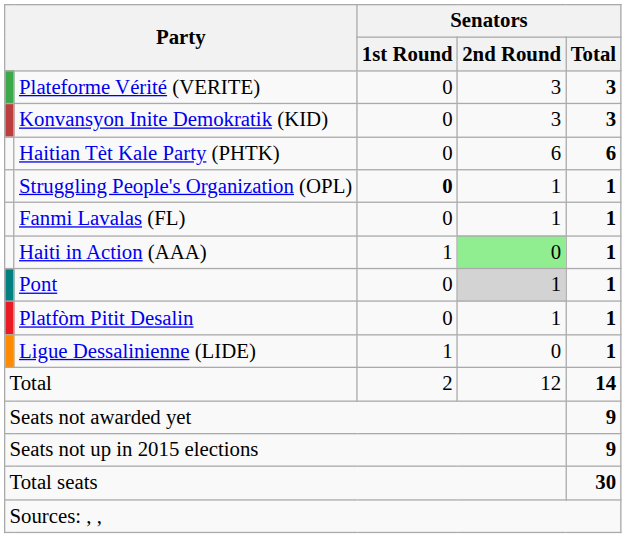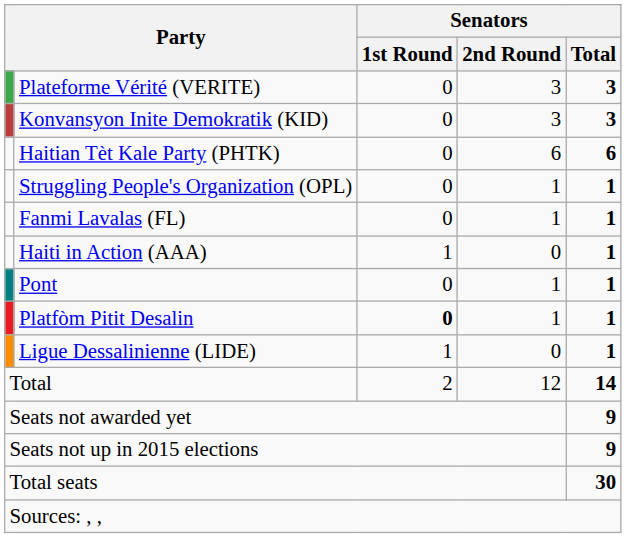(447, 185) bold -> (447, 185) normal
(556, 251) lightgreen background -> (556, 251) no background
(556, 284) lightgrey background -> (556, 284) no background
(447, 317) normal -> (447, 317) bold
